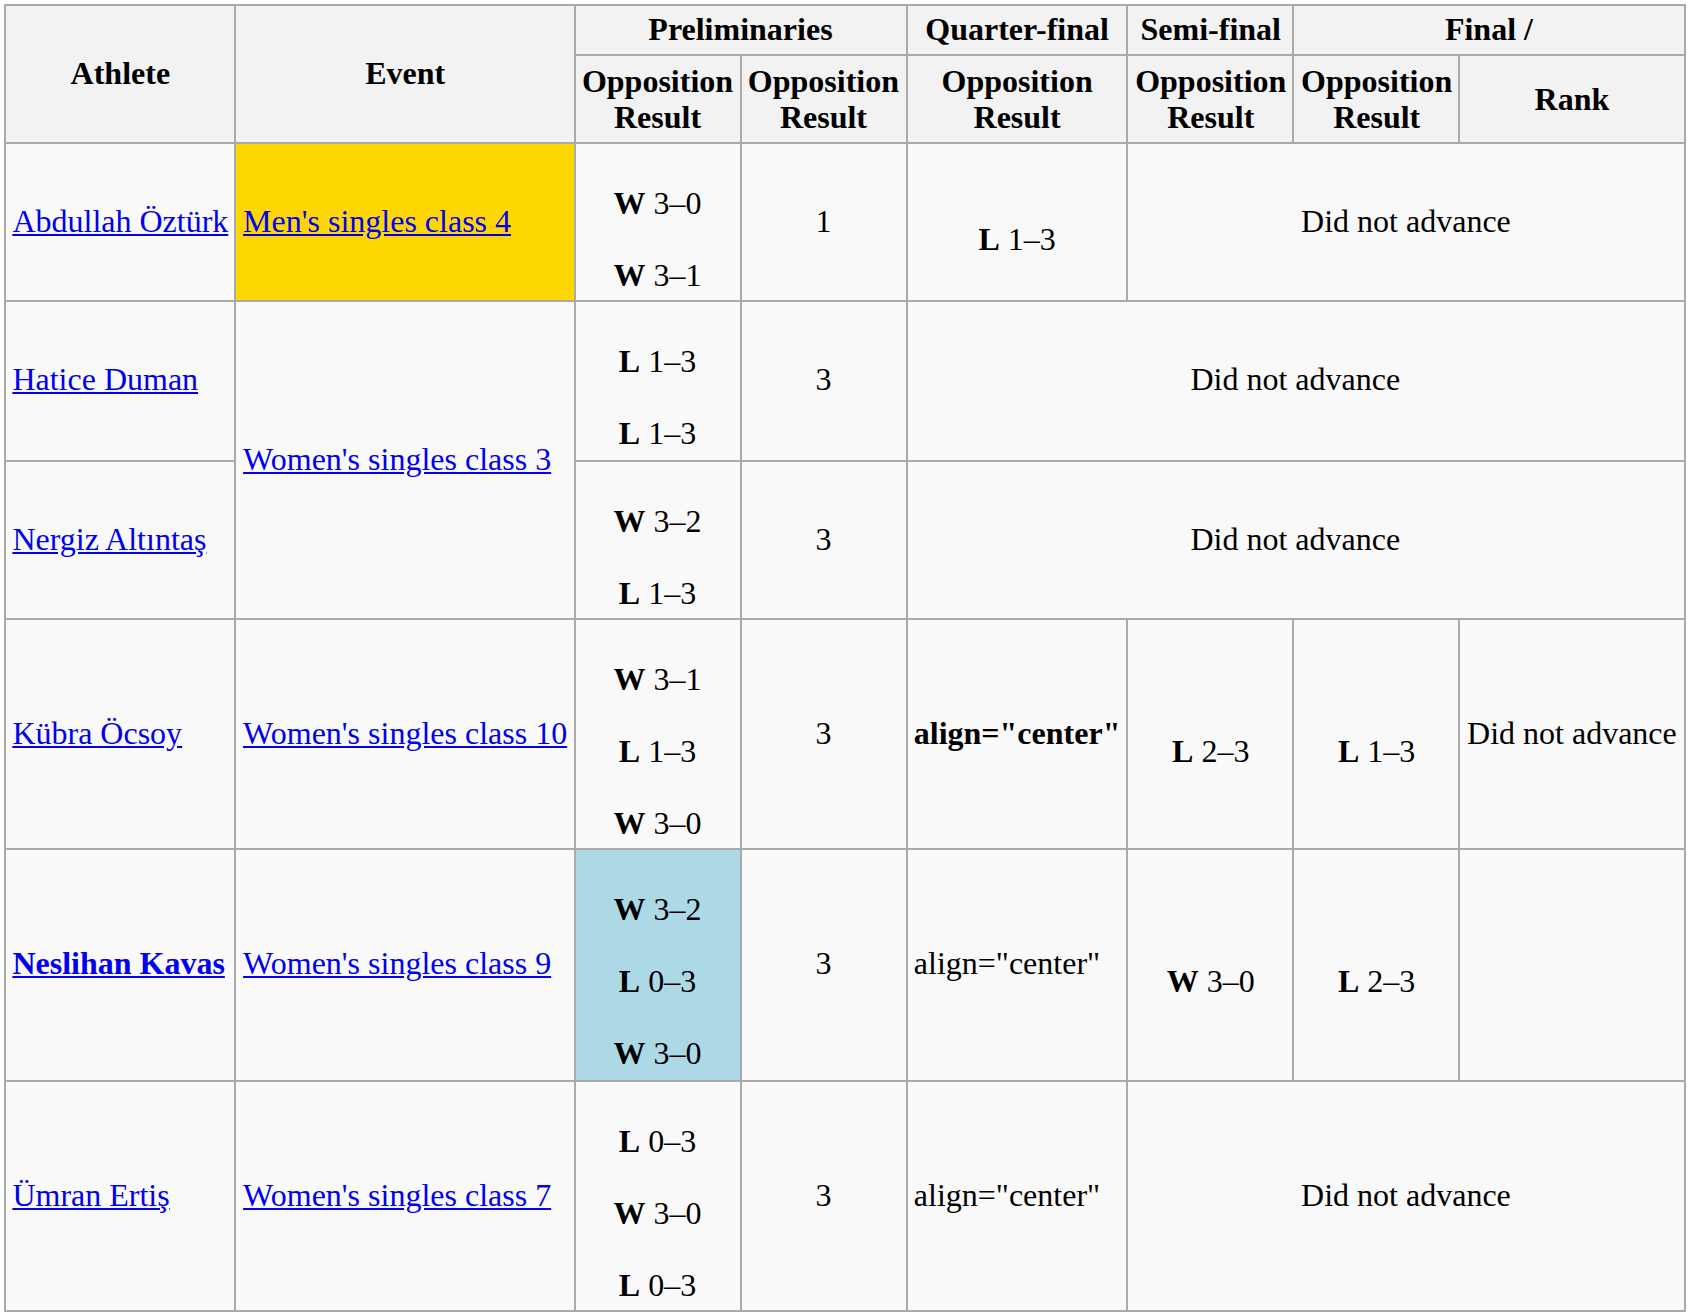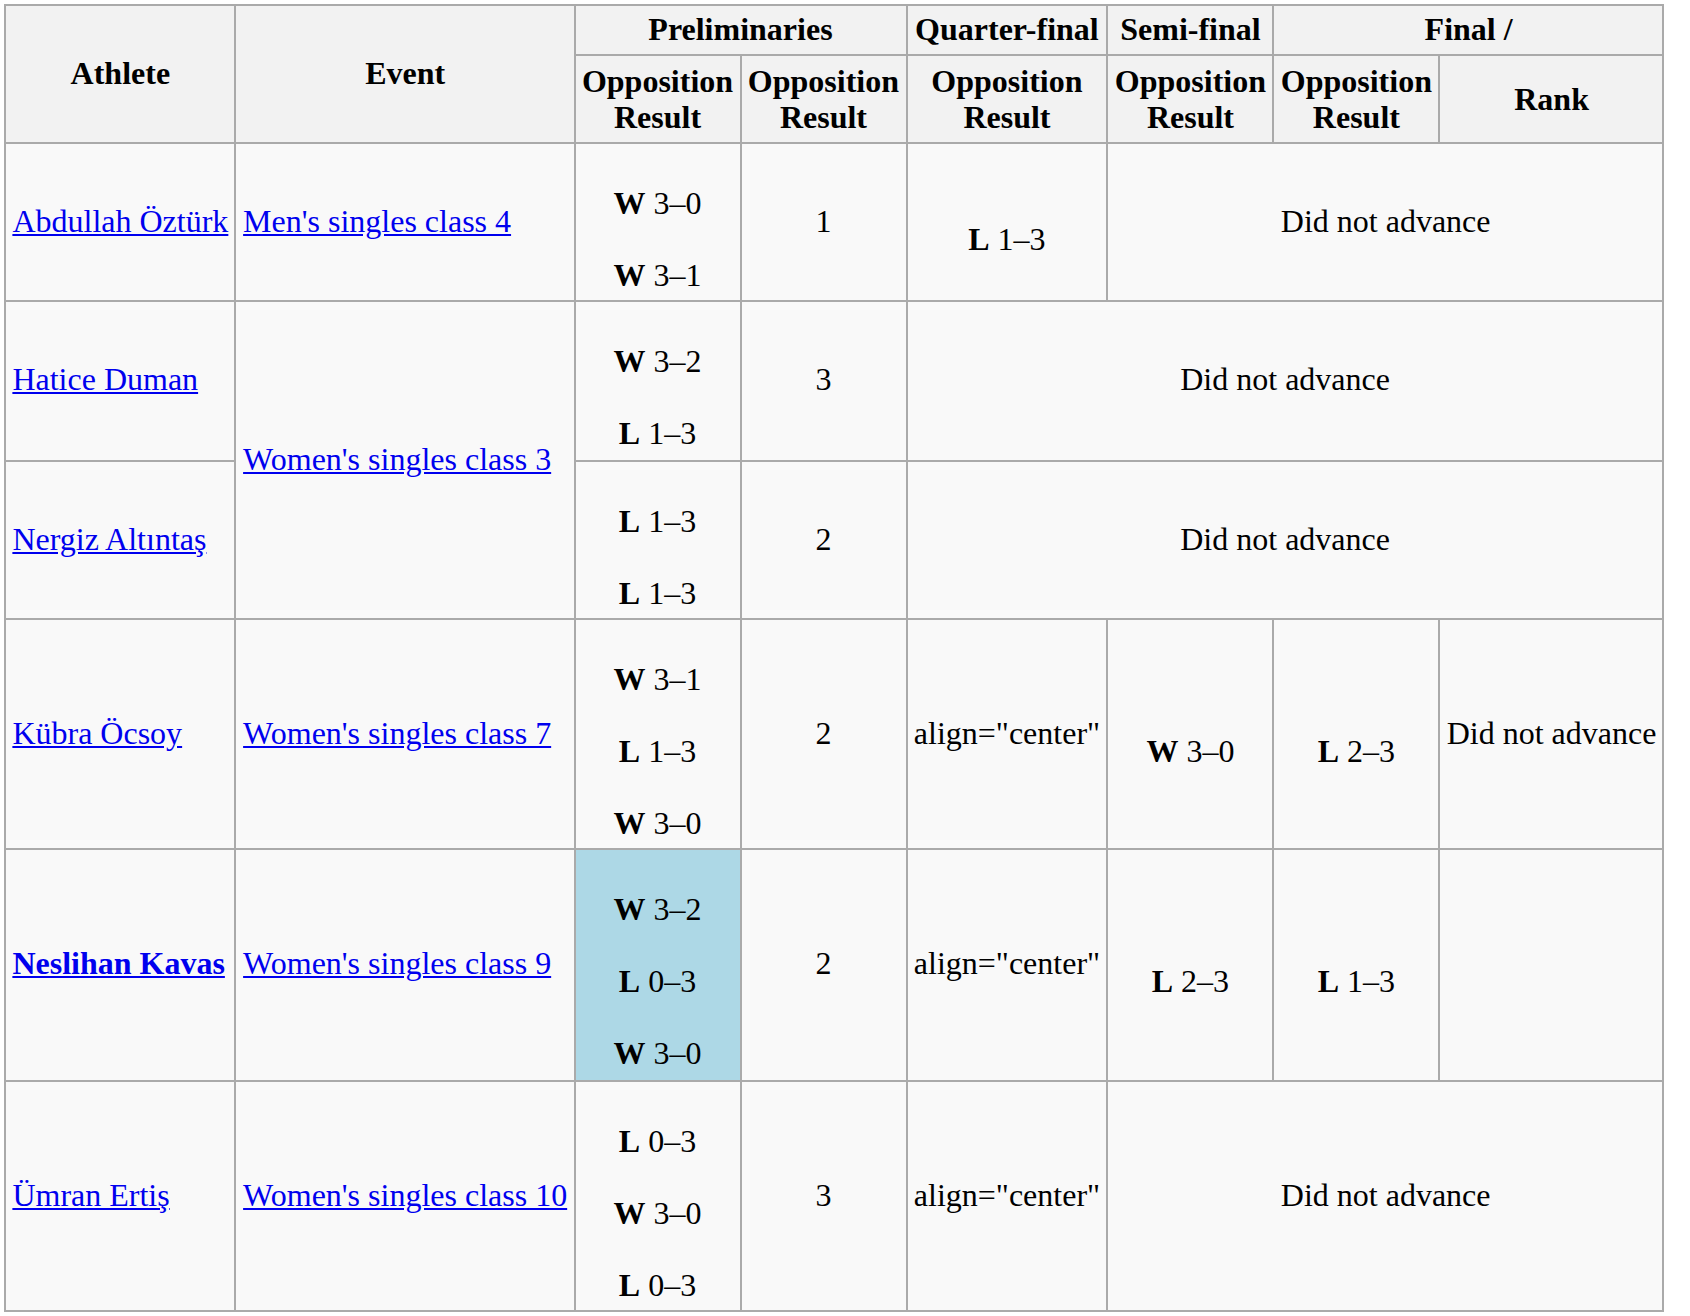(377, 221) gold background -> (377, 221) no background
(657, 398) L 1–3 L 1–3 -> (658, 398) W 3–2 L 1–3
(658, 556) W 3–2 L 1–3 -> (657, 556) L 1–3 L 1–3
(823, 538) 3 -> (823, 538) 2
(405, 733) Women's singles class 10 -> (397, 733) Women's singles class 7
(823, 733) 3 -> (823, 733) 2
(1017, 733) bold -> (1007, 733) normal
(1211, 751) L 2–3 -> (1190, 751) W 3–0
(1377, 751) L 1–3 -> (1356, 751) L 2–3
(823, 964) 3 -> (823, 964) 2
(1211, 982) W 3–0 -> (1190, 982) L 2–3
(1377, 982) L 2–3 -> (1356, 982) L 1–3
(397, 1195) Women's singles class 7 -> (405, 1195) Women's singles class 10
